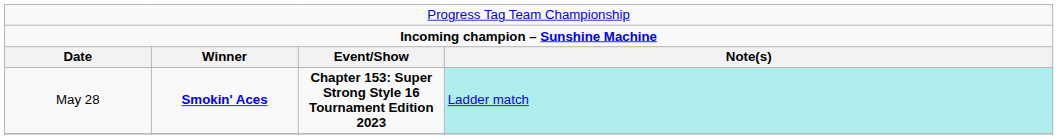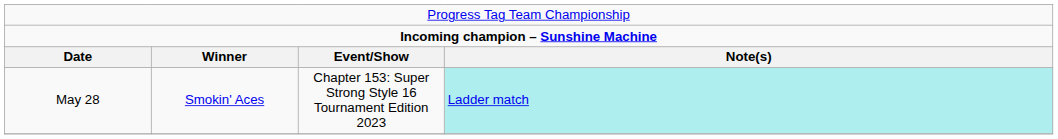(225, 100) bold -> (225, 100) normal
(371, 100) bold -> (371, 100) normal
